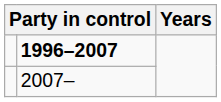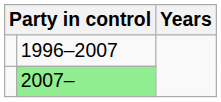(69, 50) bold -> (69, 50) normal
(48, 81) no background -> (48, 81) lightgreen background
